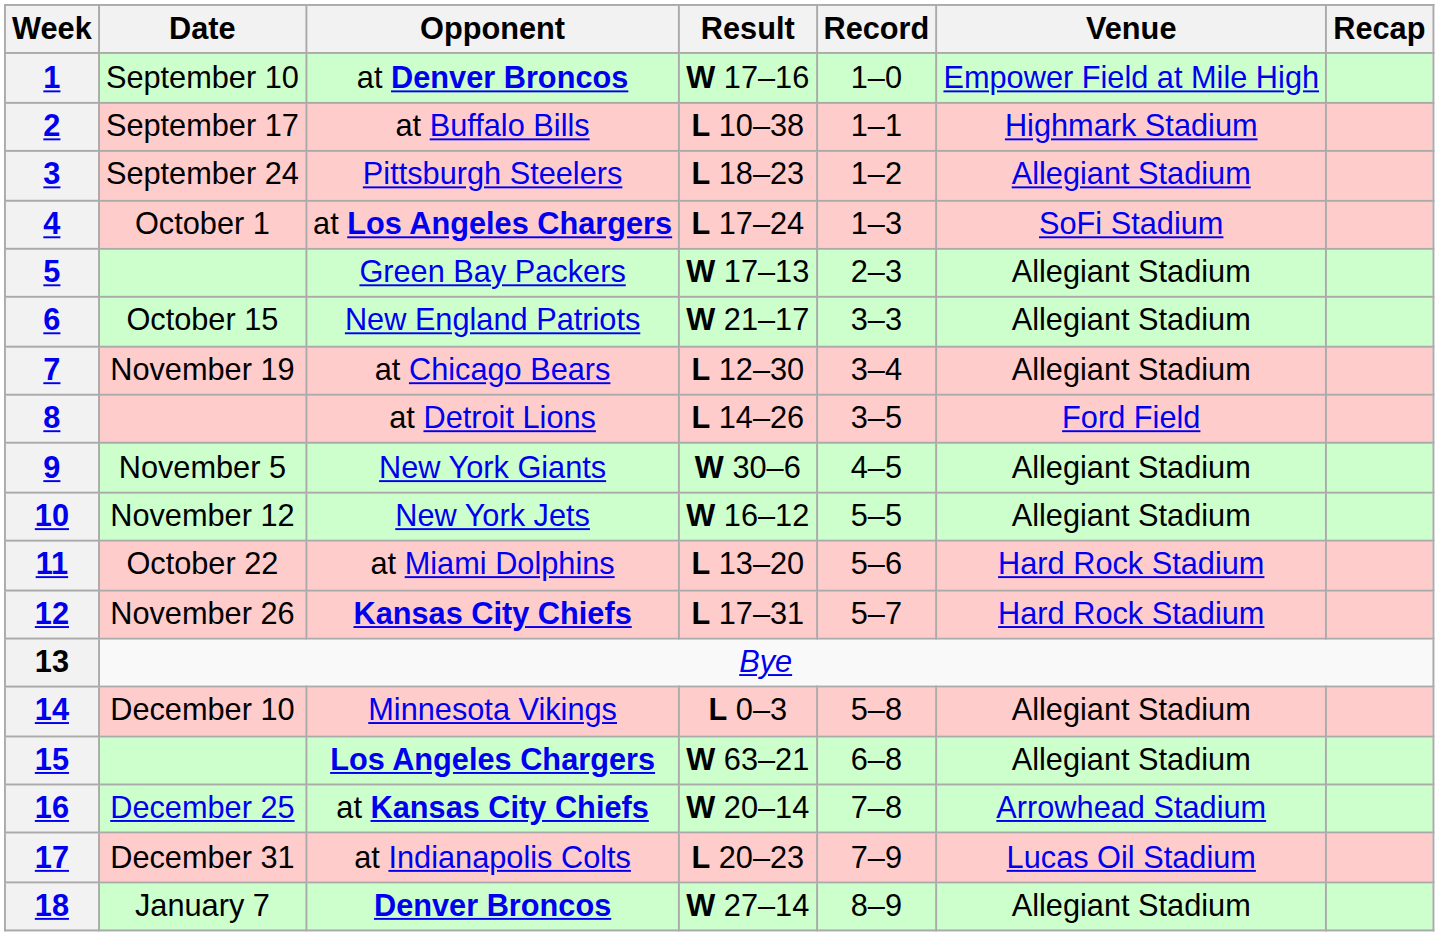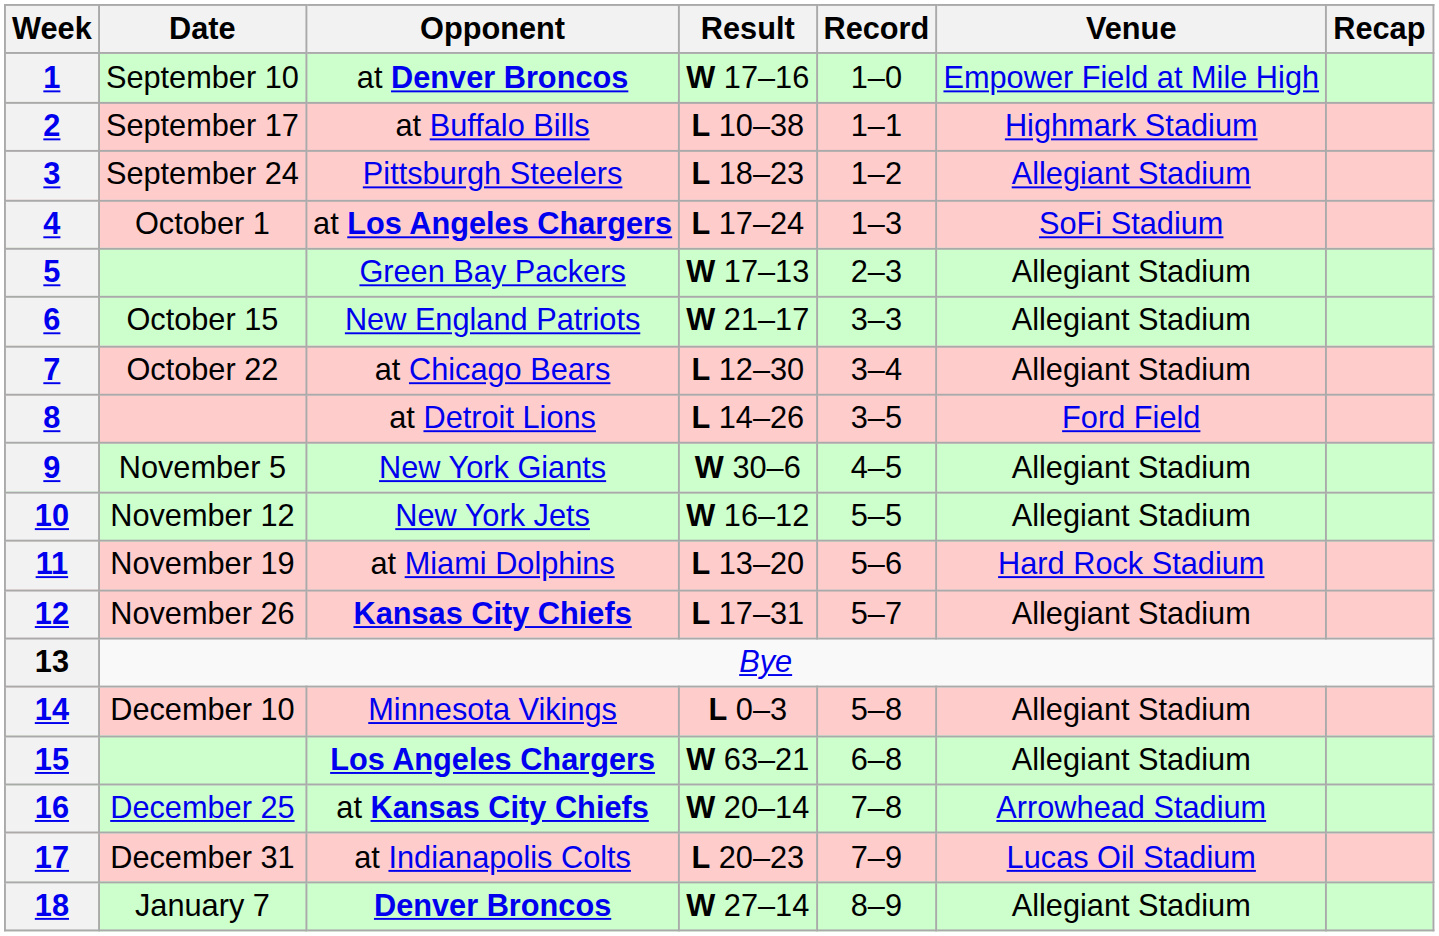(202, 369) November 19 -> (202, 369) October 22
(202, 564) October 22 -> (202, 564) November 19
(1131, 613) Hard Rock Stadium -> (1131, 613) Allegiant Stadium
